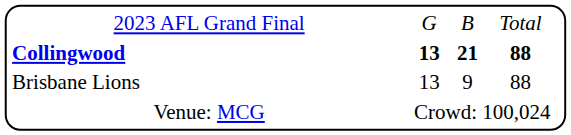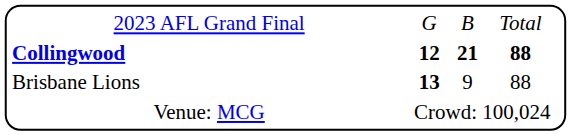(429, 53) 13 -> (429, 53) 12
(429, 83) normal -> (429, 83) bold
